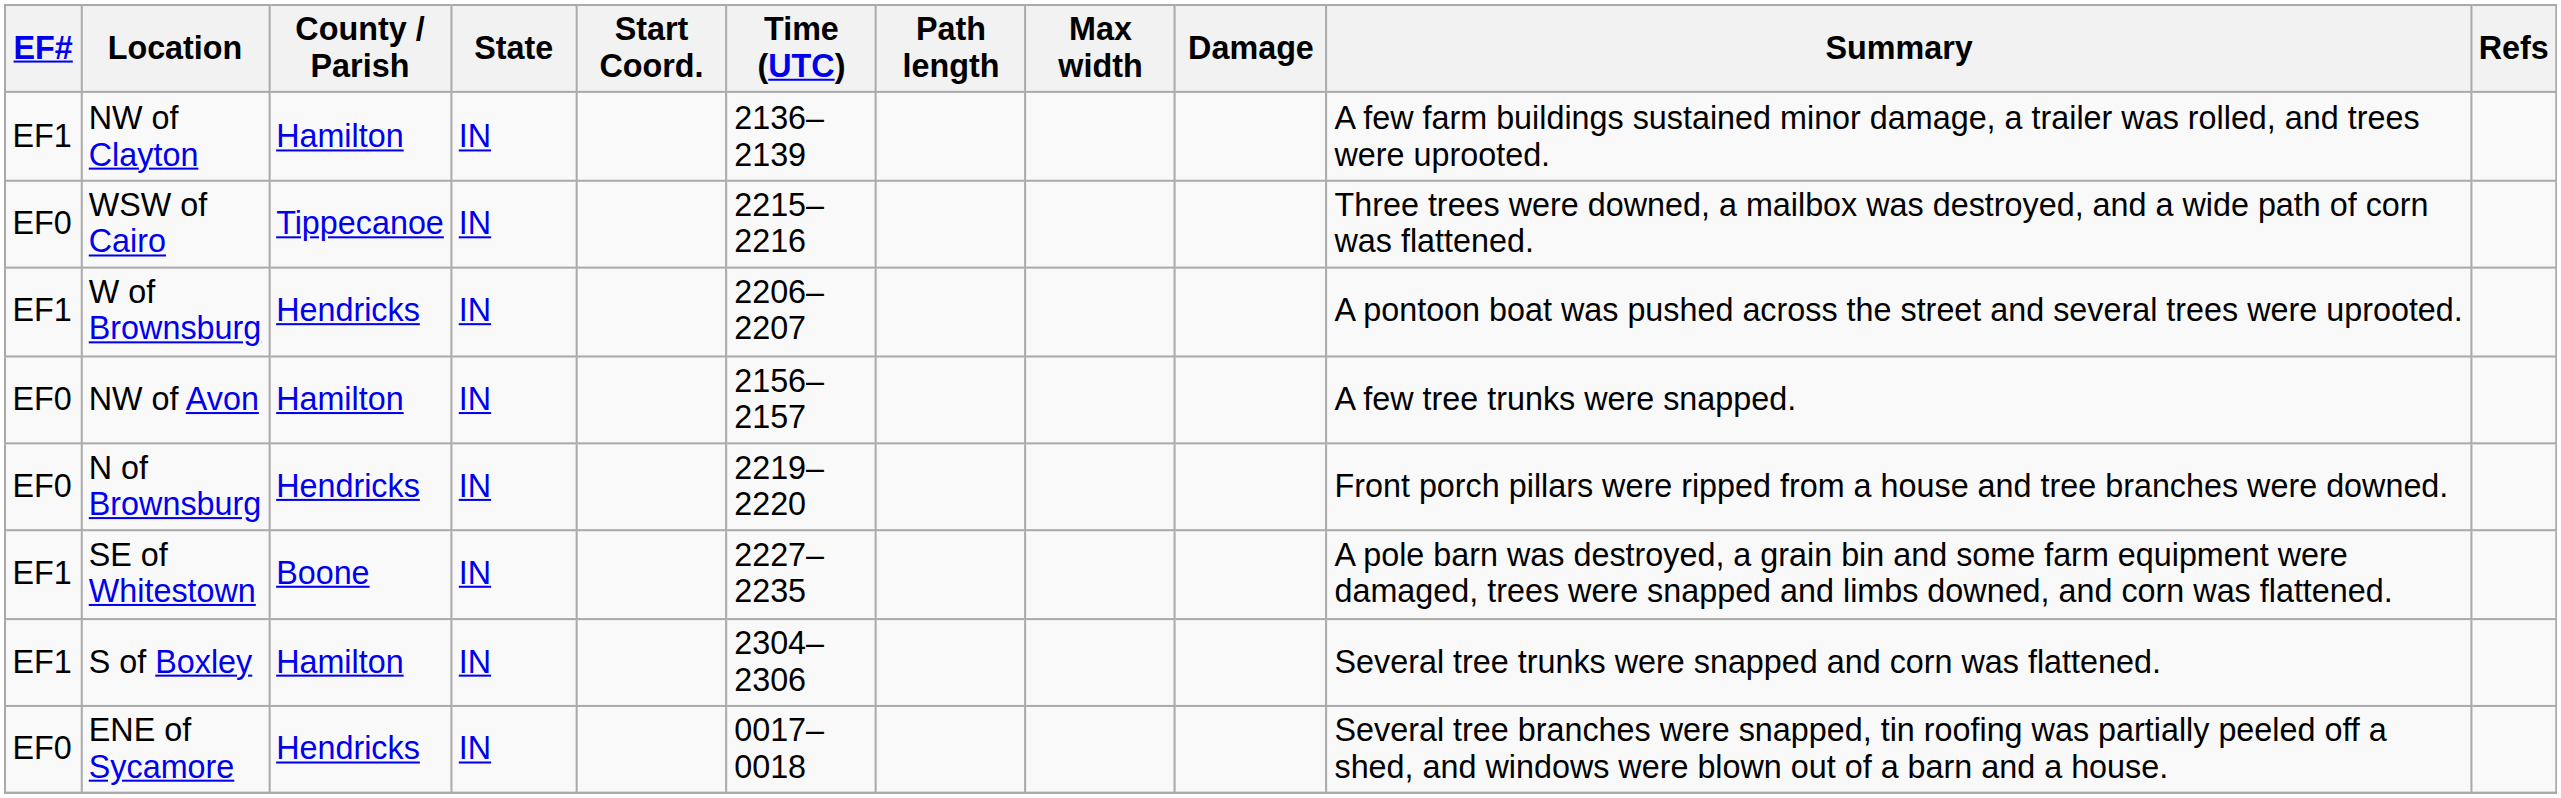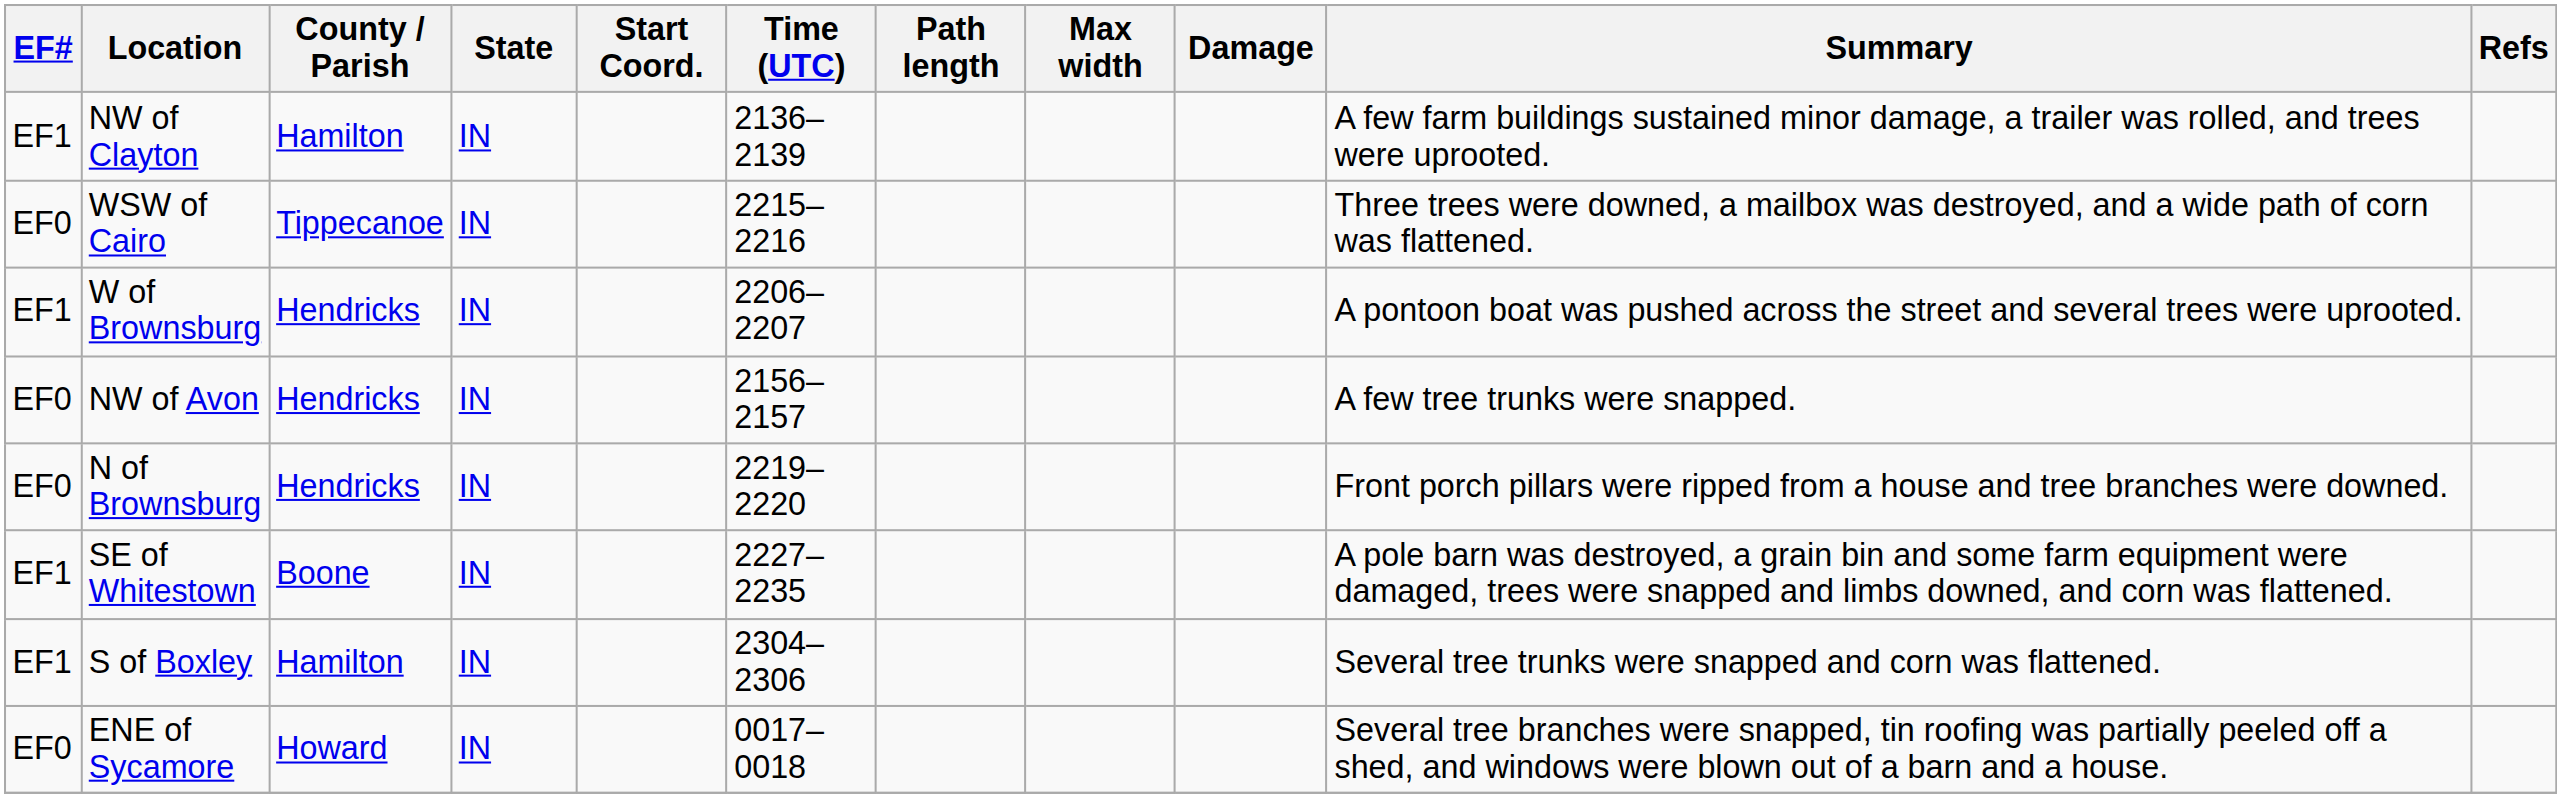(340, 398) Hamilton -> (348, 398) Hendricks
(348, 749) Hendricks -> (332, 749) Howard
